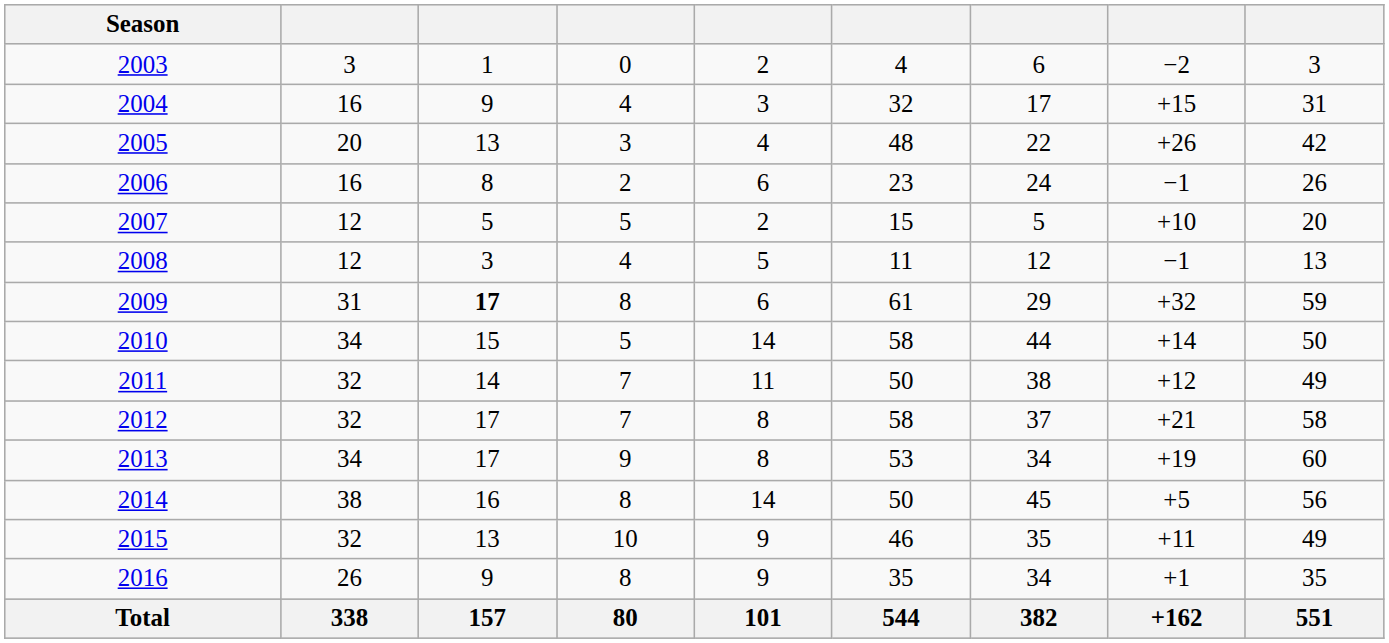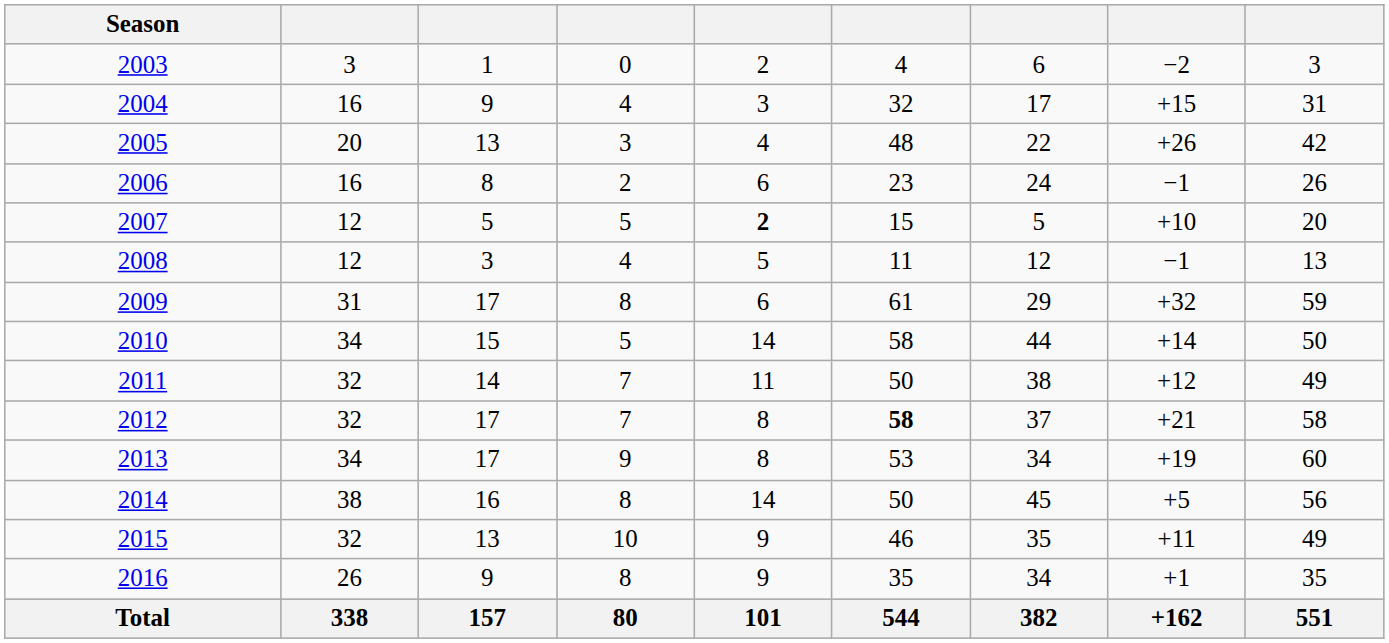(763, 222) normal -> (763, 222) bold
(487, 301) bold -> (487, 301) normal
(901, 420) normal -> (901, 420) bold
